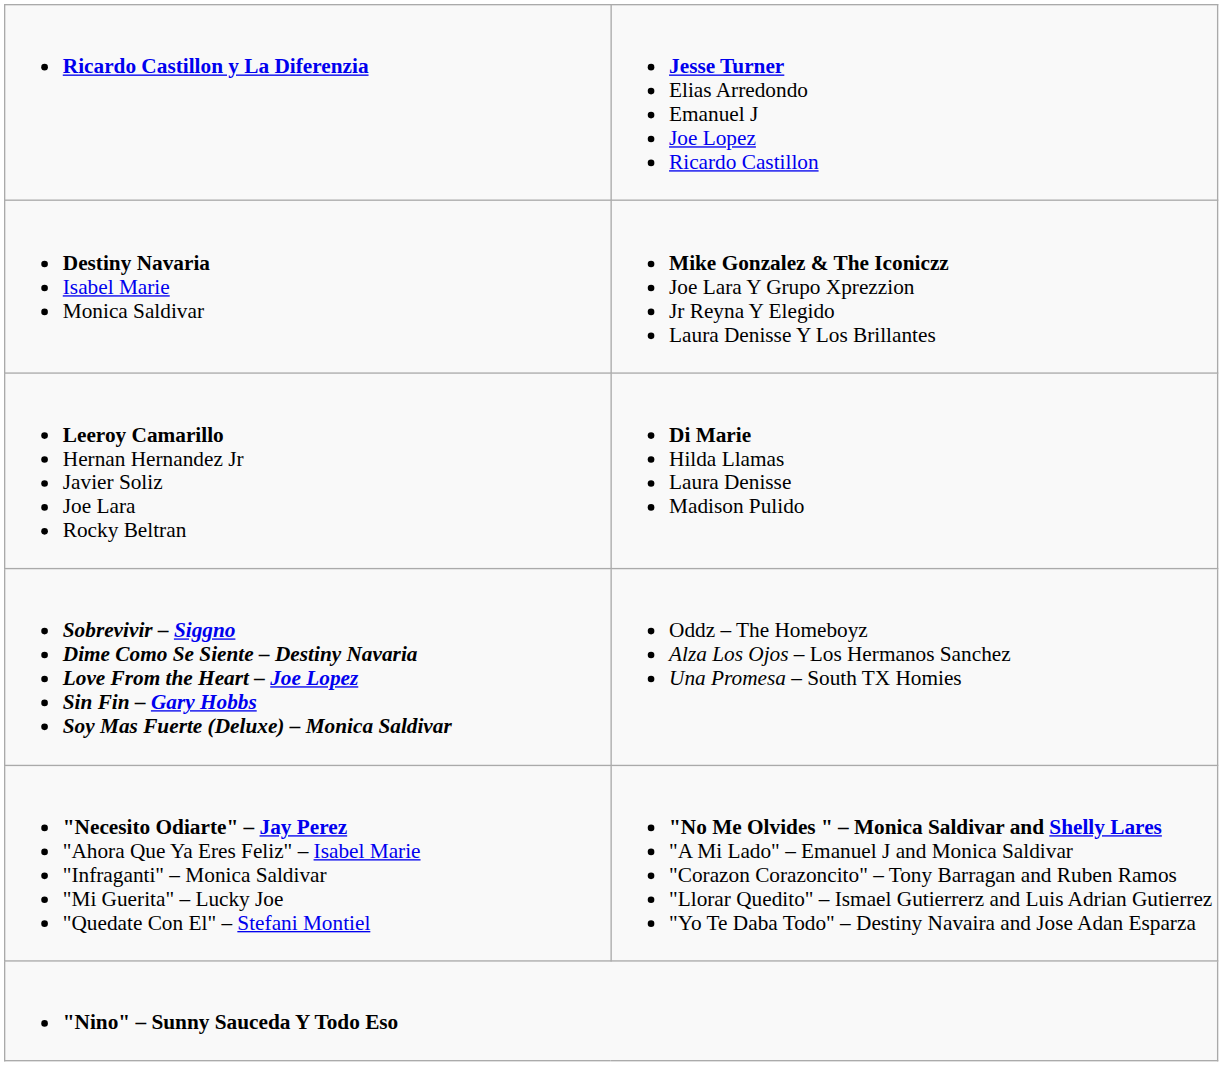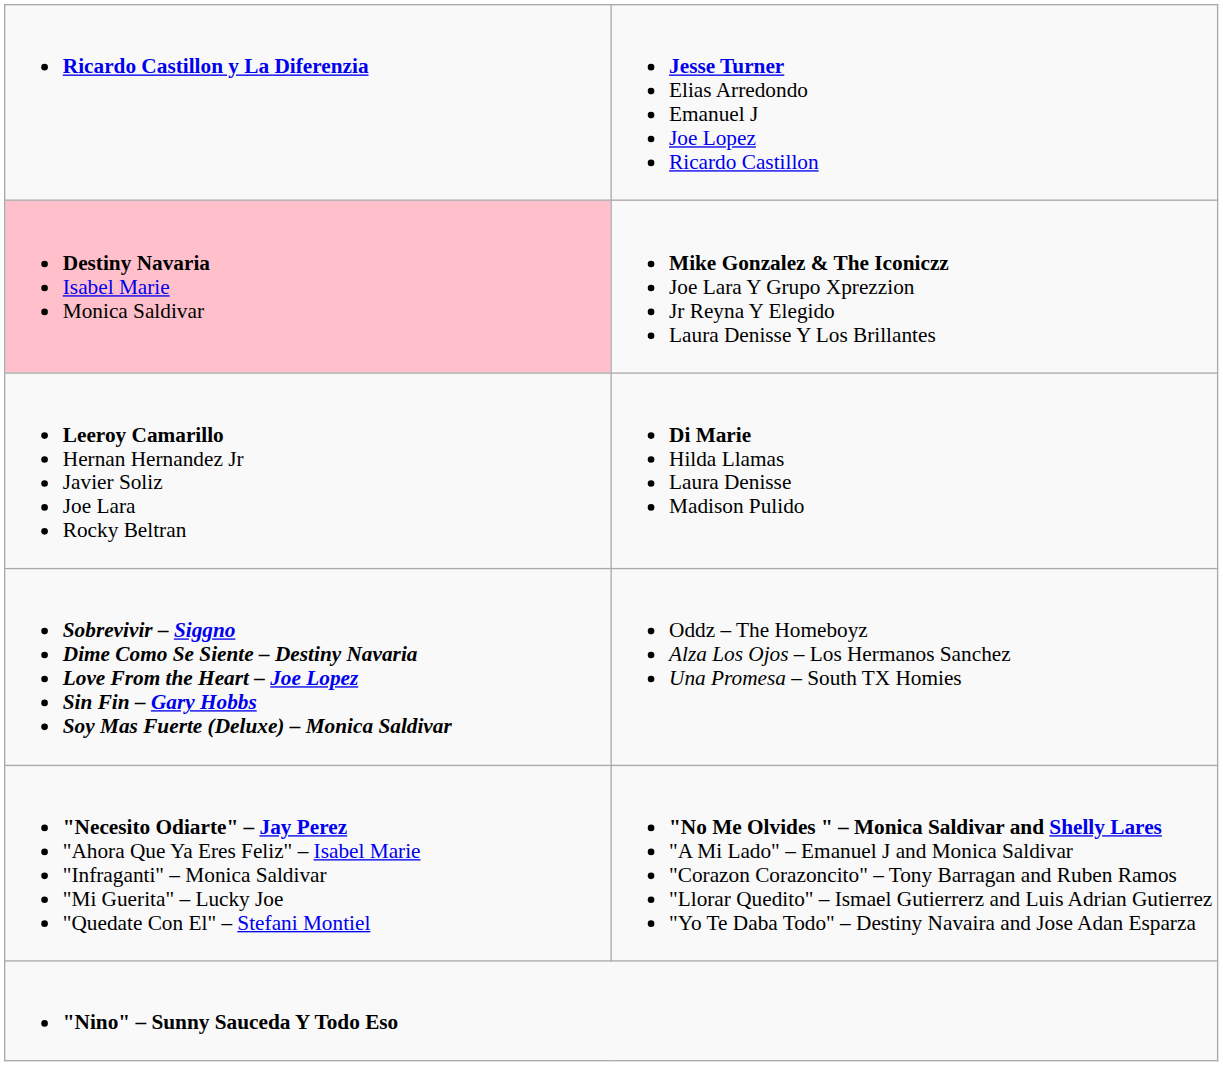(308, 287) no background -> (308, 287) pink background
